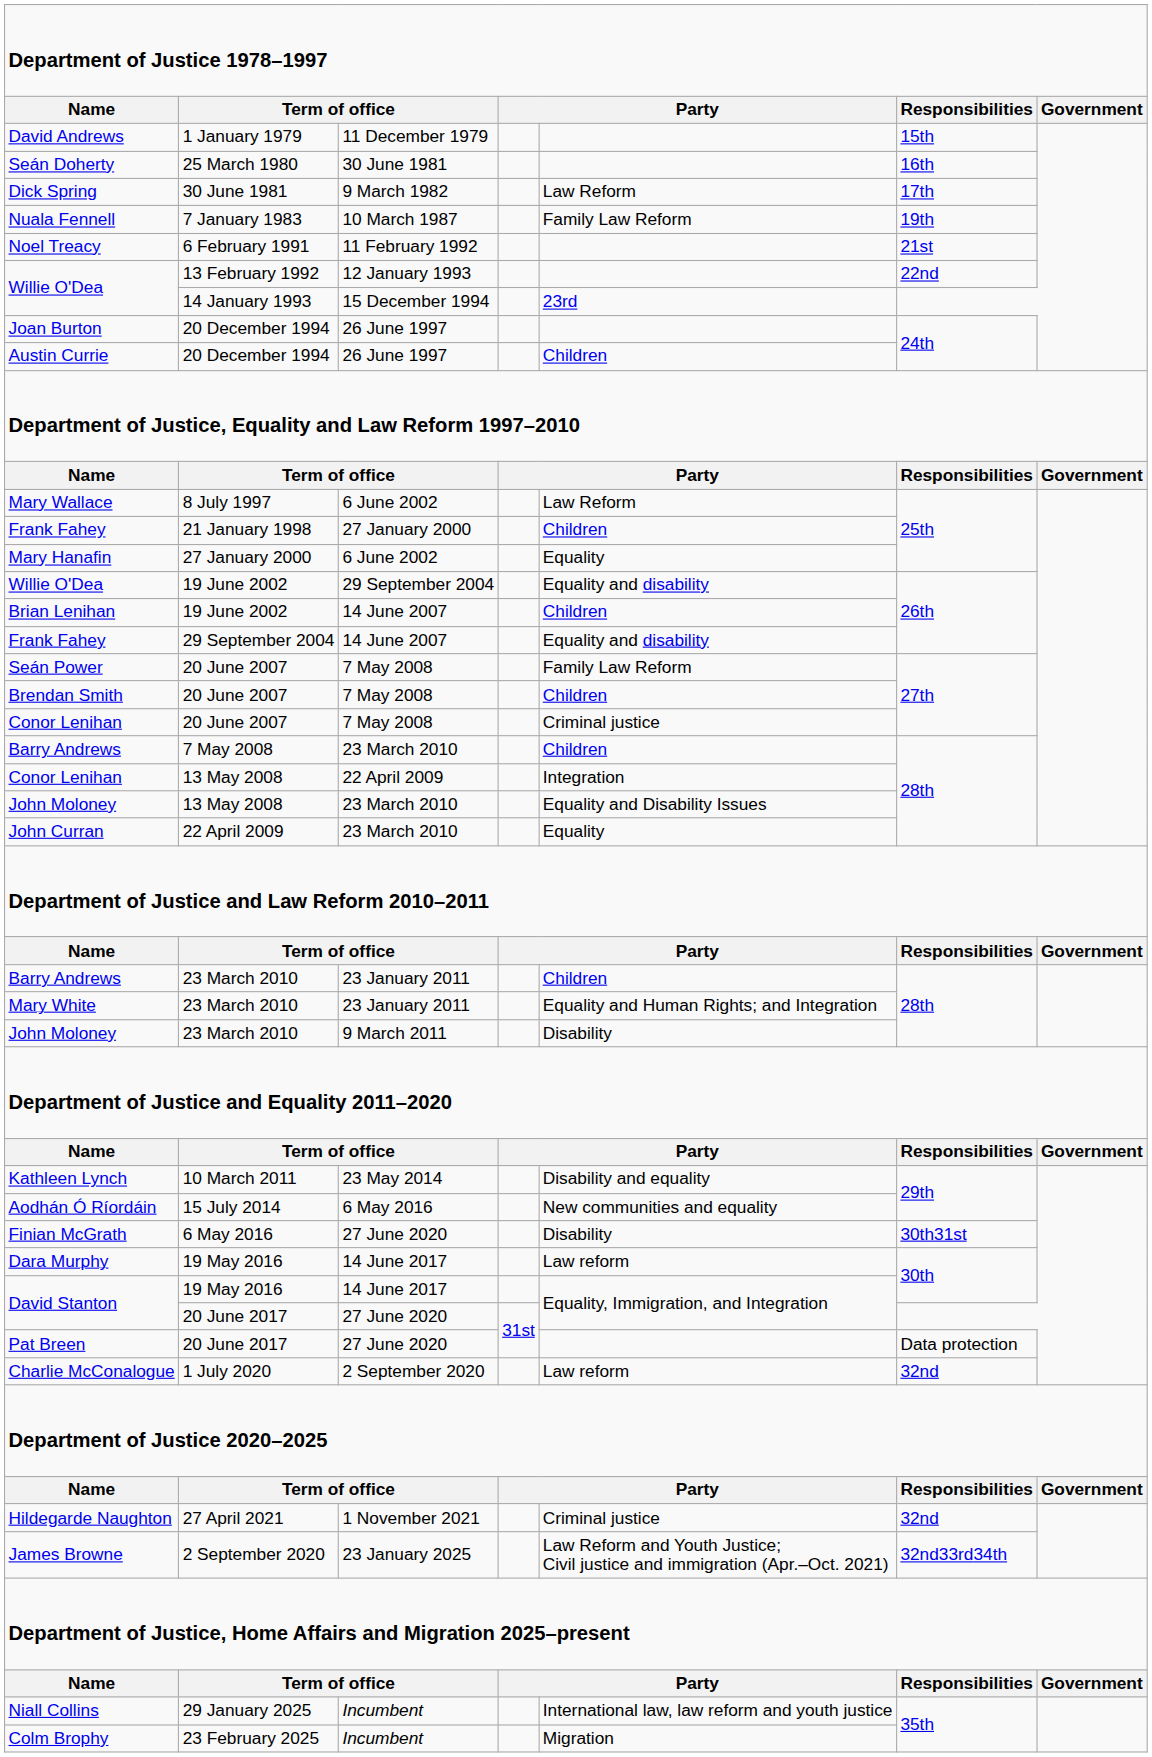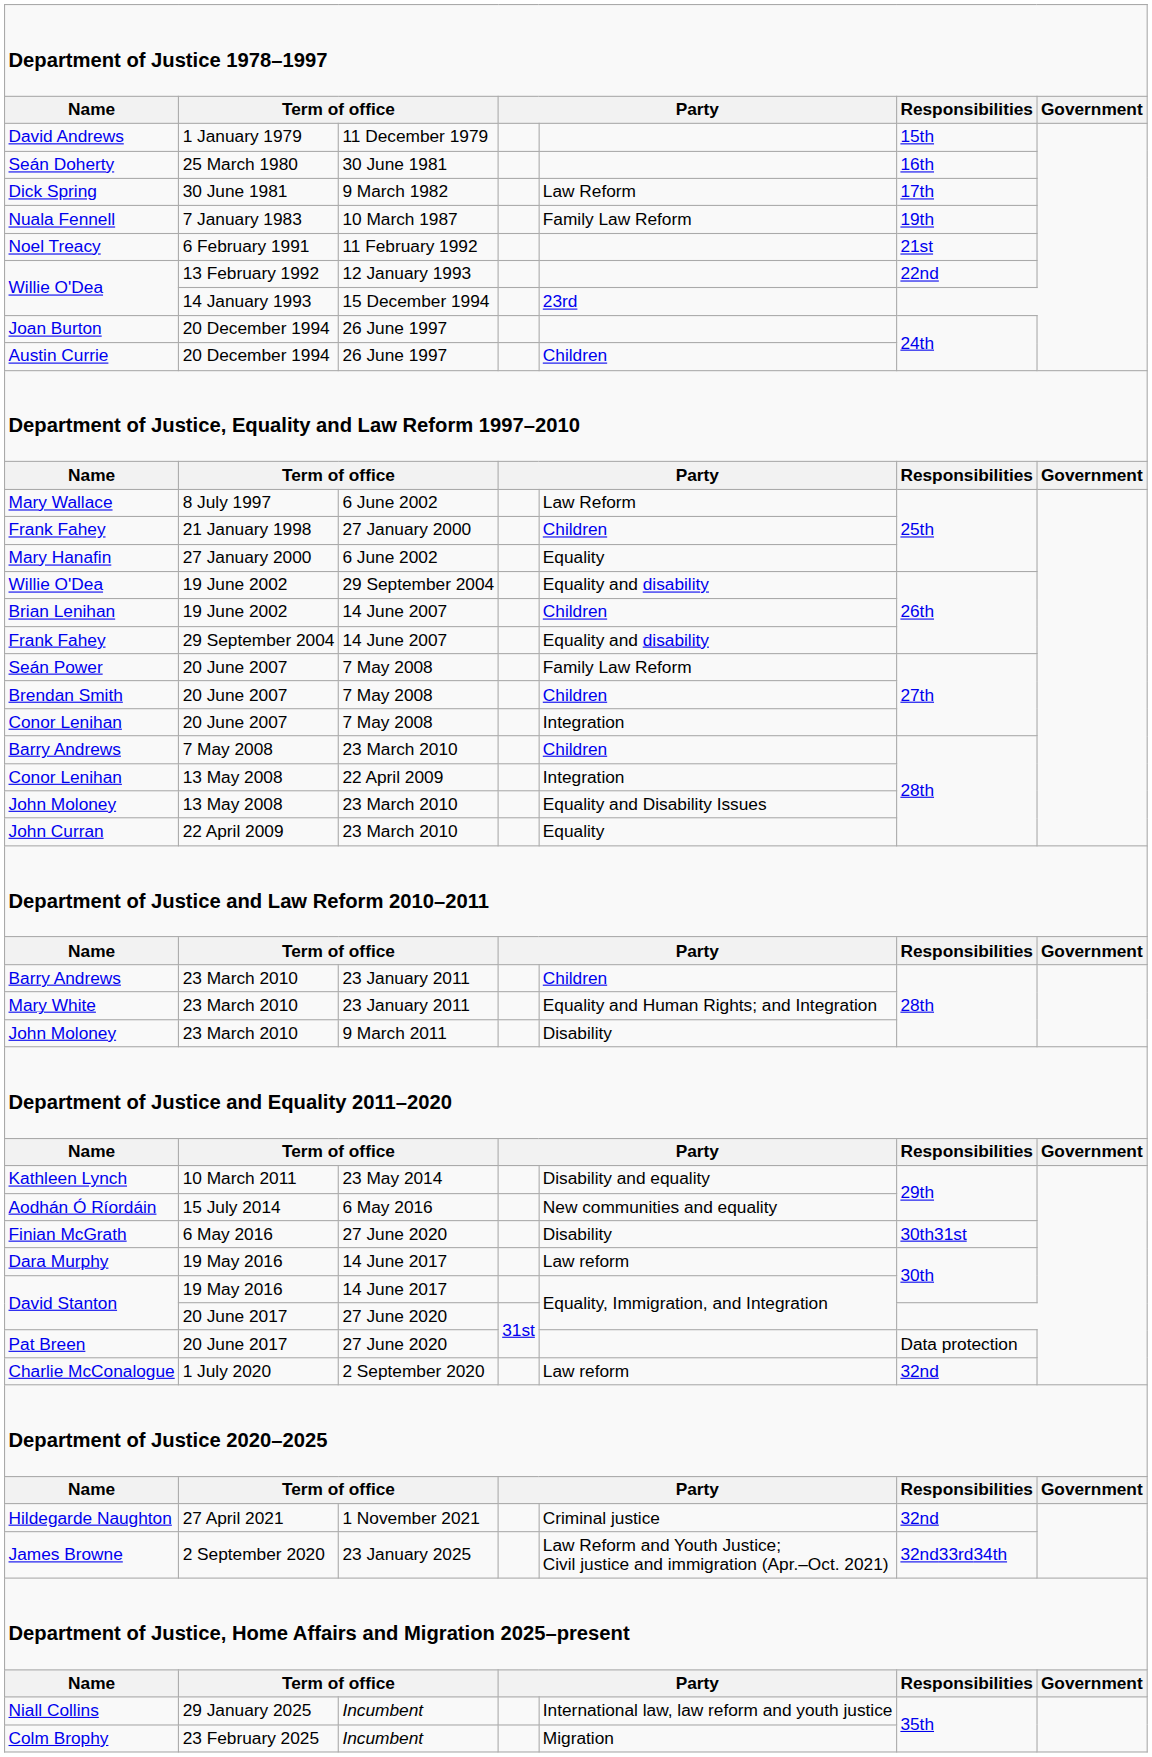(601, 722) Criminal justice -> (584, 722) Integration
